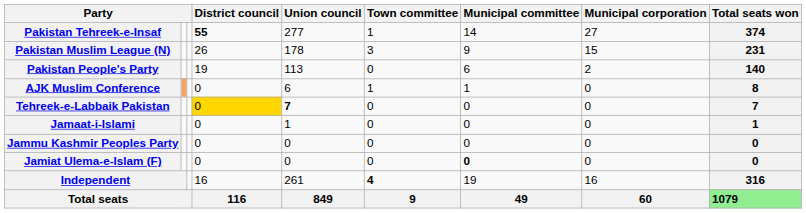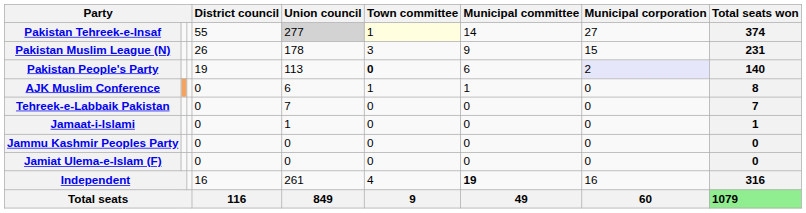(201, 32) bold -> (201, 32) normal
(294, 32) no background -> (294, 32) lightgrey background
(370, 32) no background -> (370, 32) lightyellow background
(370, 69) normal -> (370, 69) bold
(588, 69) no background -> (588, 69) lavender background
(198, 106) gold background -> (198, 106) no background
(288, 106) bold -> (288, 106) normal
(467, 161) bold -> (467, 161) normal
(370, 180) bold -> (370, 180) normal
(470, 180) normal -> (470, 180) bold
